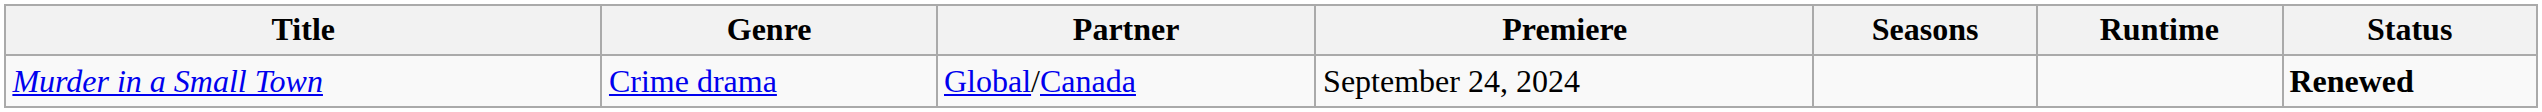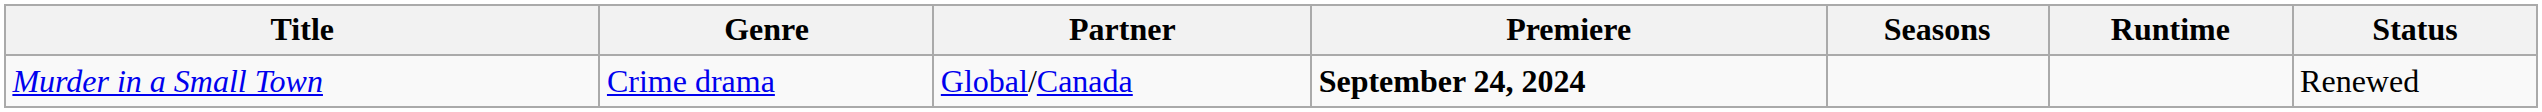(1452, 80) normal -> (1452, 80) bold
(2352, 80) bold -> (2360, 80) normal
